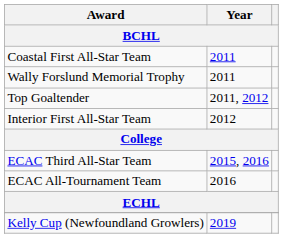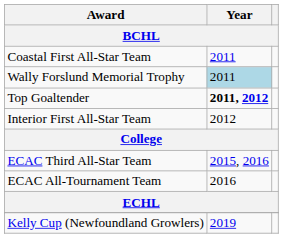(223, 77) no background -> (223, 77) lightblue background
(239, 98) normal -> (239, 98) bold
